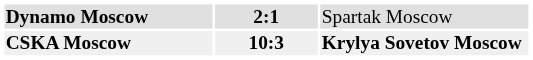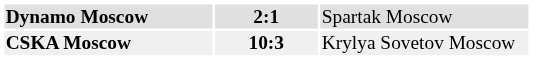(422, 43) bold -> (419, 43) normal
